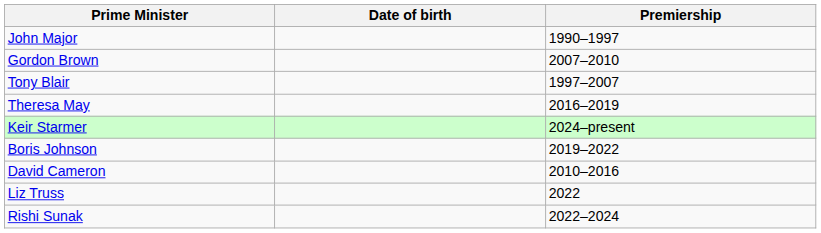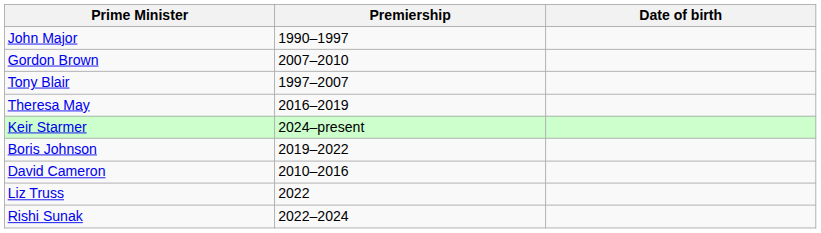columns swapped: (410, 15) <-> (681, 15)
